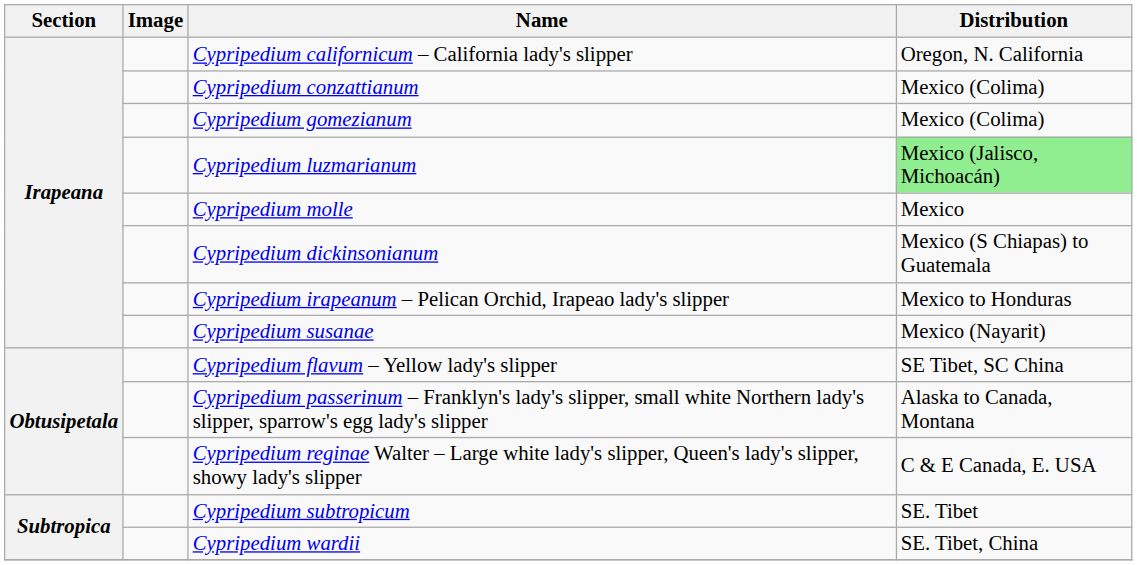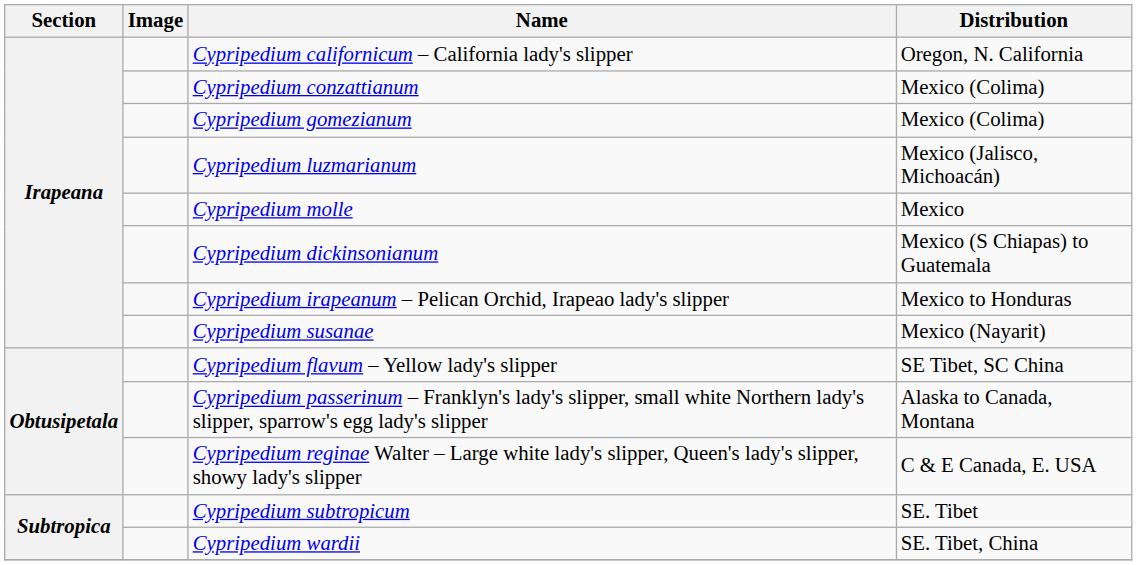(969, 164) lightgreen background -> (969, 164) no background
